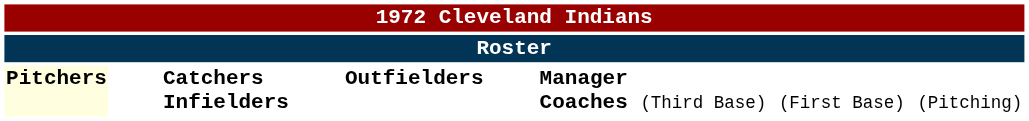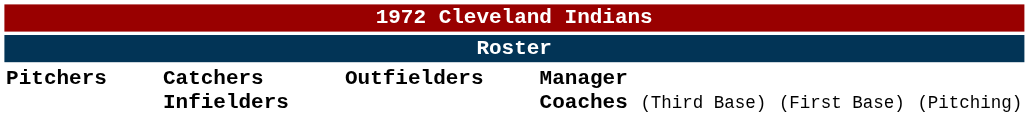(56, 79) lightyellow background -> (56, 79) no background
